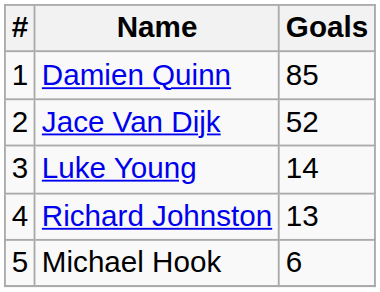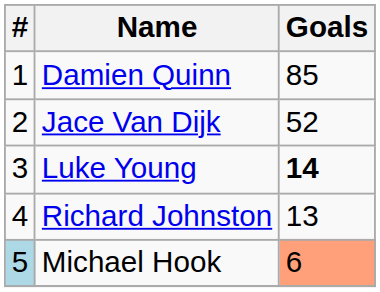(302, 168) normal -> (302, 168) bold
(20, 262) no background -> (20, 262) lightblue background
(294, 262) no background -> (294, 262) lightsalmon background
